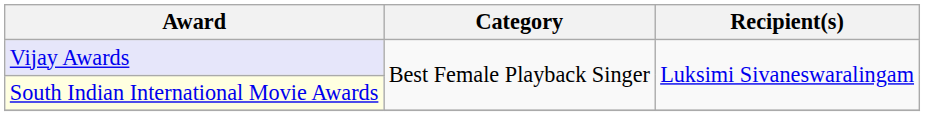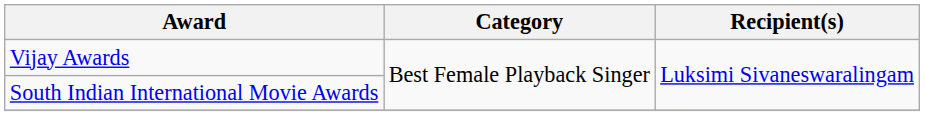(70, 57) lavender background -> (70, 57) no background
(194, 92) lightyellow background -> (194, 92) no background
